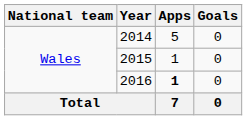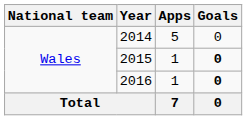(218, 60) normal -> (218, 60) bold
(175, 82) bold -> (175, 82) normal
(218, 82) normal -> (218, 82) bold
